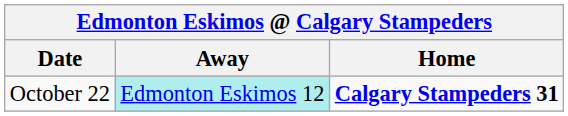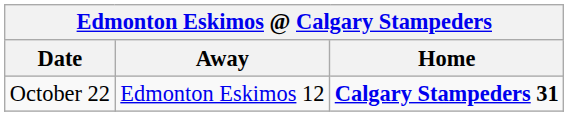(222, 93) paleturquoise background -> (222, 93) no background
